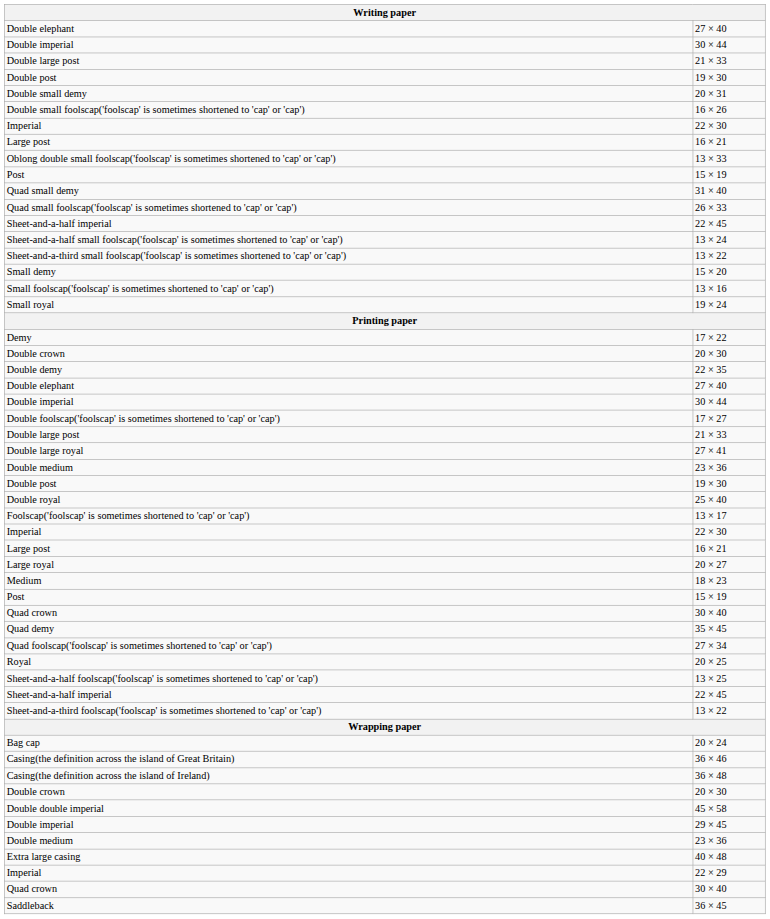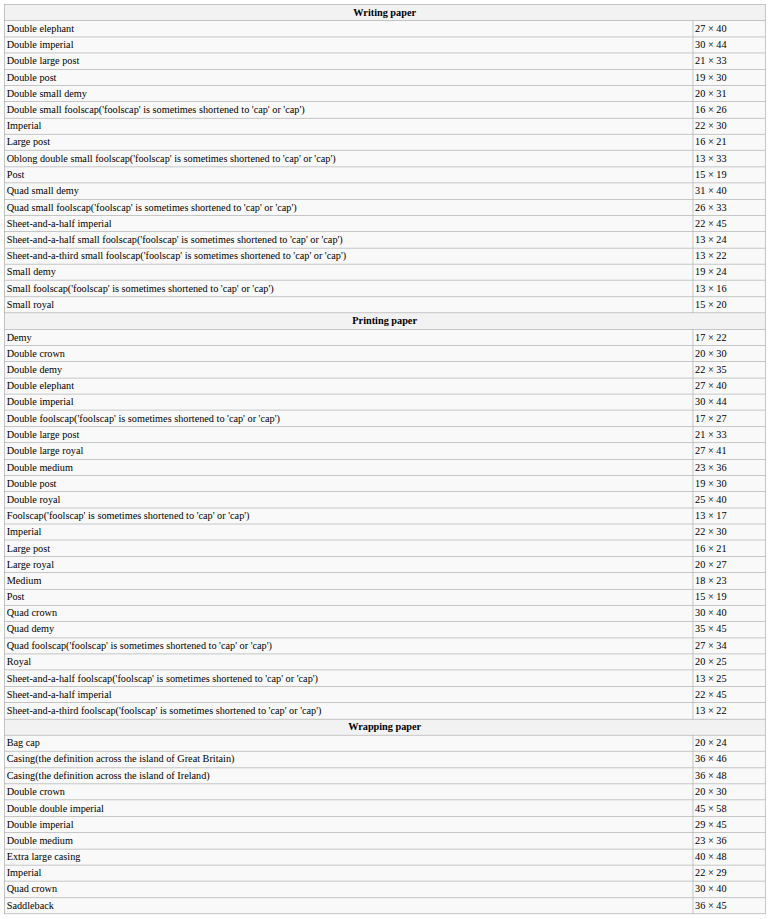(711, 272) 15 × 20 -> (711, 272) 19 × 24
(711, 304) 19 × 24 -> (711, 304) 15 × 20
